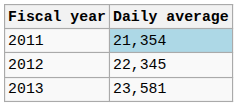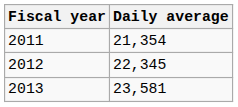(140, 41) lightblue background -> (140, 41) no background
